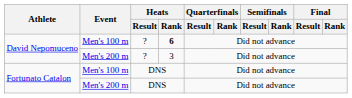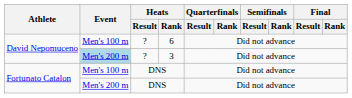(172, 41) bold -> (172, 41) normal
(105, 56) no background -> (105, 56) lightblue background
